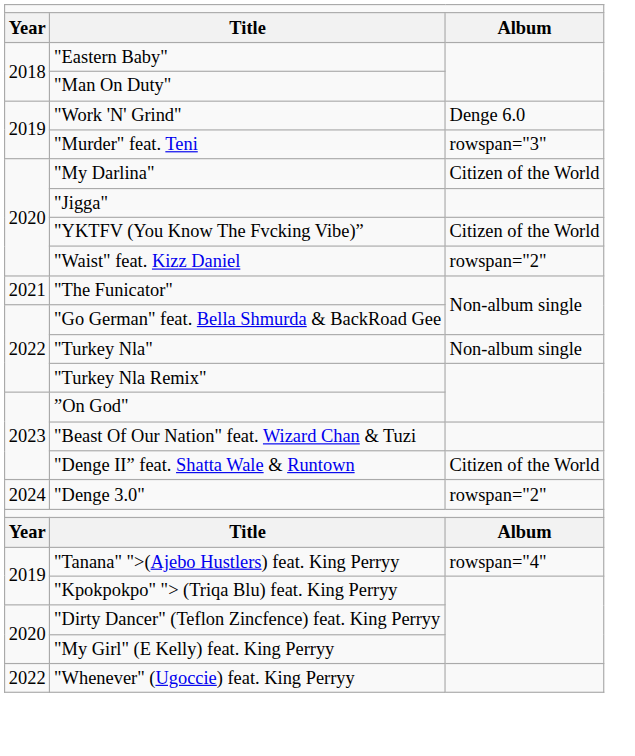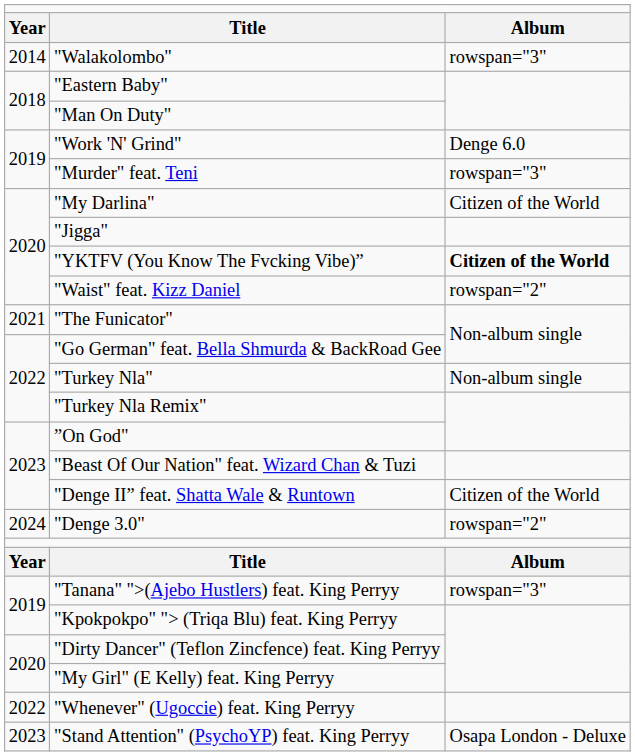+ row: (27, 56)
(525, 231) normal -> (529, 261) bold
(498, 561) rowspan="4" -> (498, 590) rowspan="3"
+ row: (27, 736)
